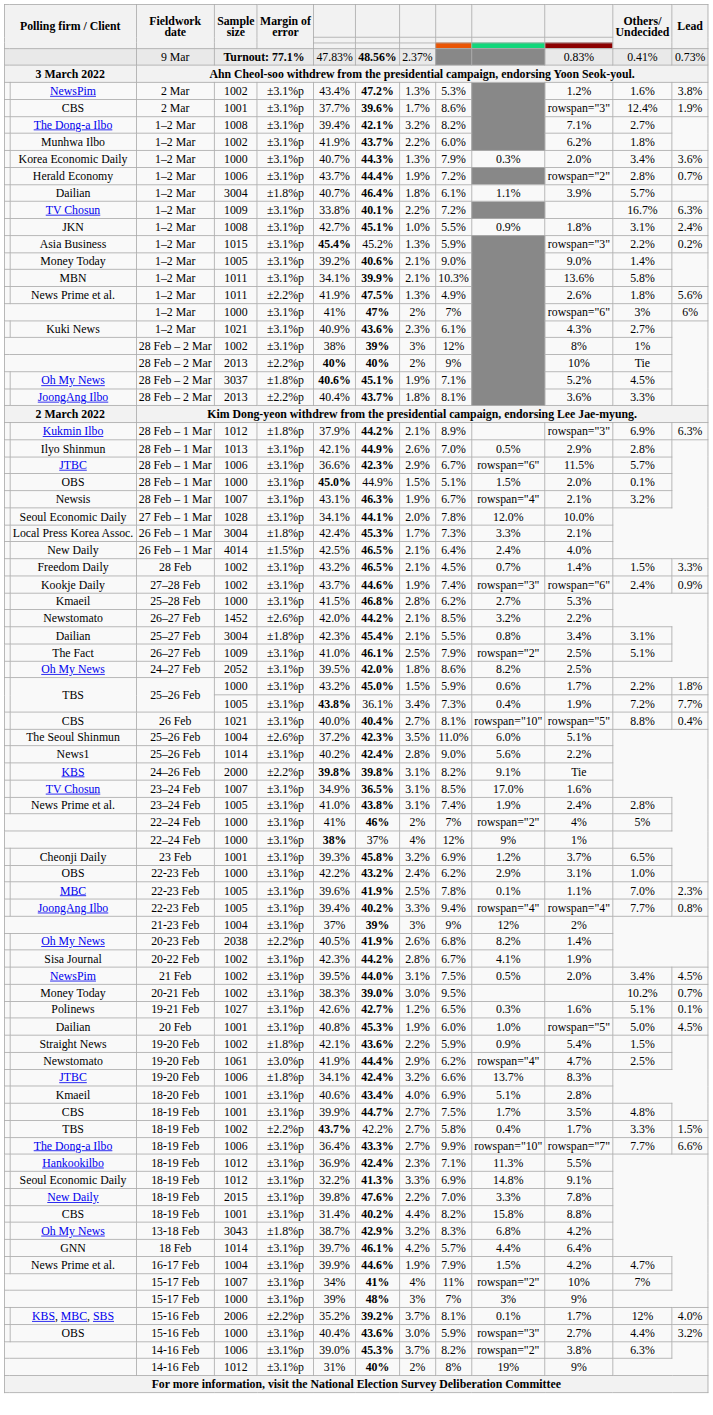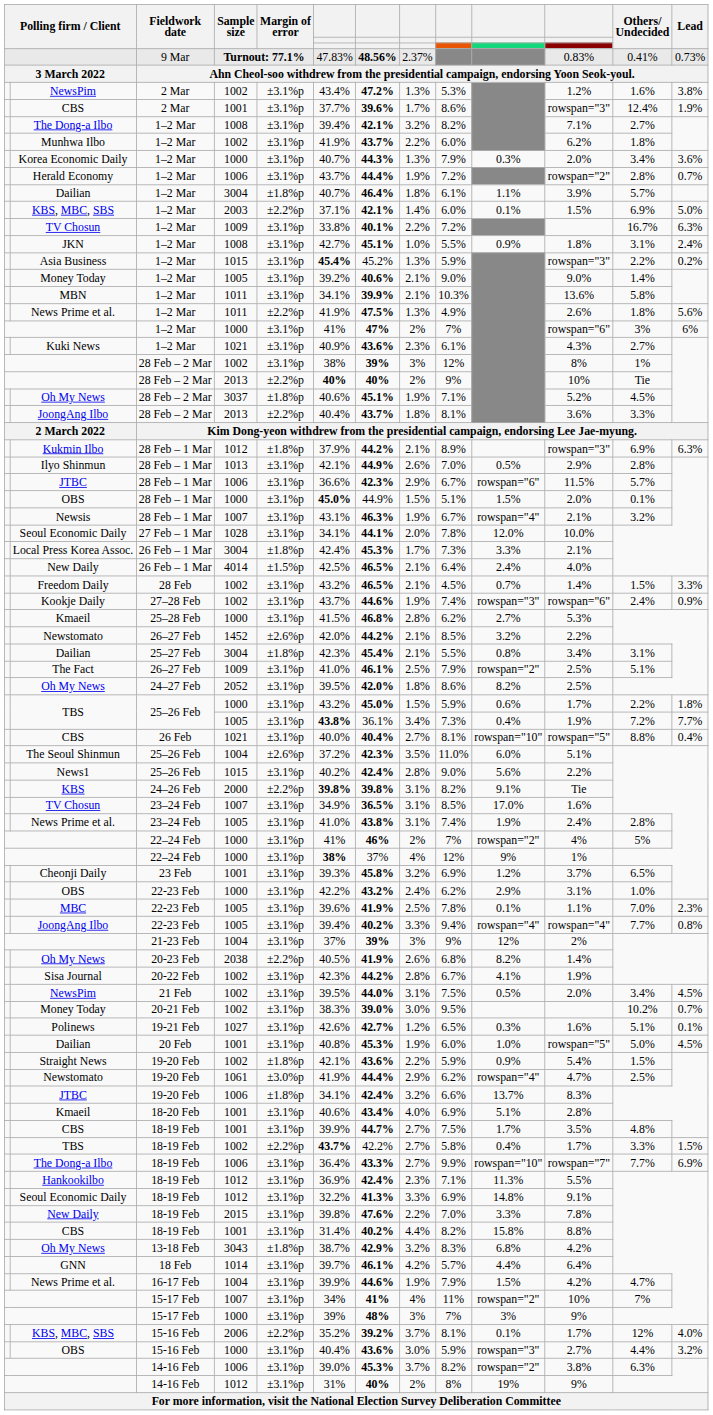+ row: (73, 210)
(335, 380) bold -> (335, 397) normal
(236, 755) 1014 -> (236, 772) 1015
(690, 1146) 6.6% -> (690, 1163) 6.9%
